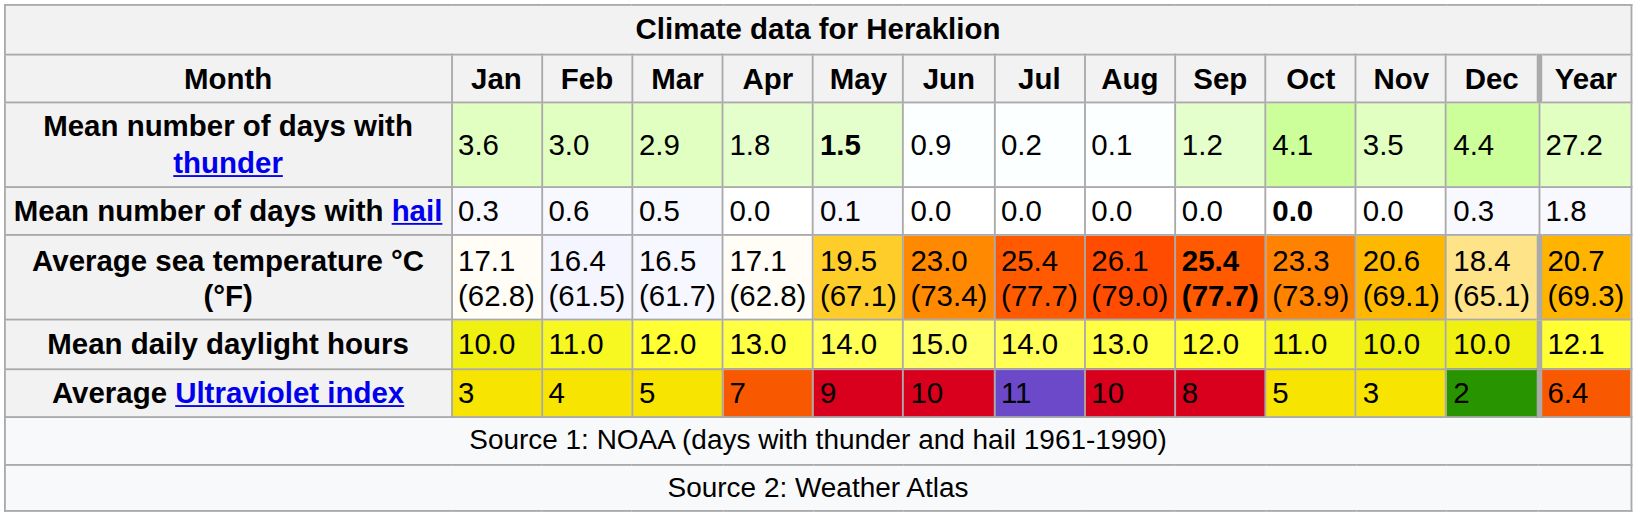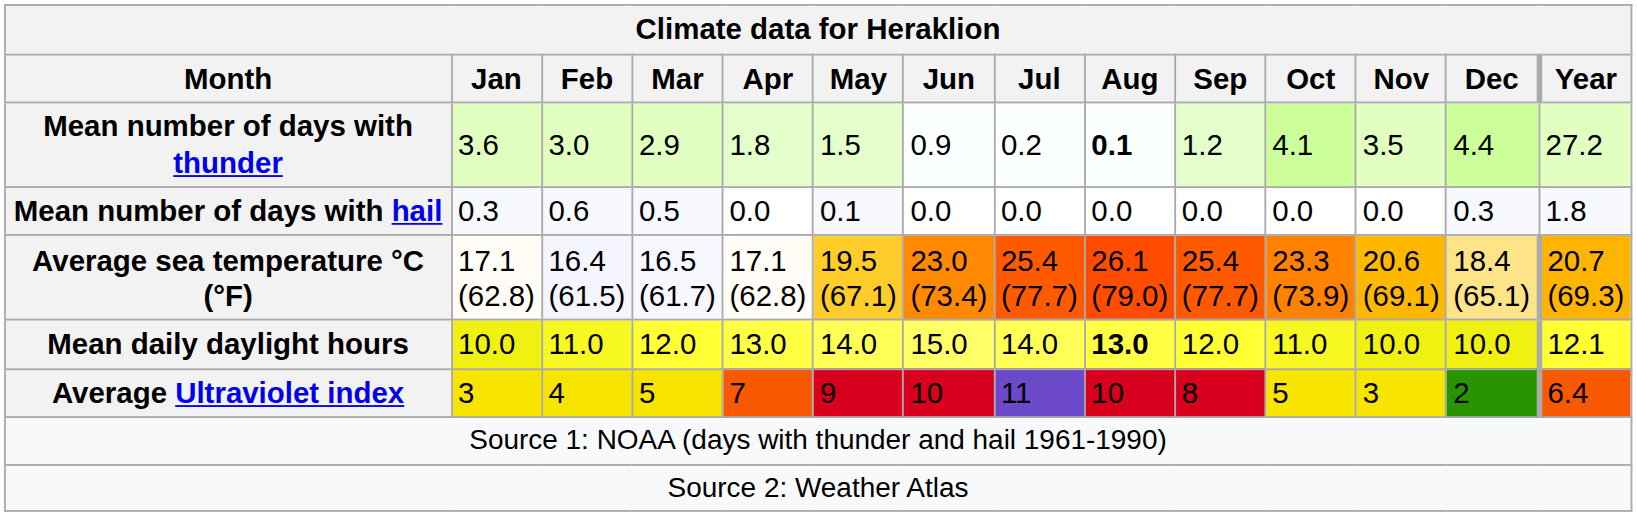(840, 145) bold -> (840, 145) normal
(1112, 145) normal -> (1112, 145) bold
(1293, 211) bold -> (1293, 211) normal
(1220, 278) bold -> (1220, 278) normal
(1120, 344) normal -> (1120, 344) bold
